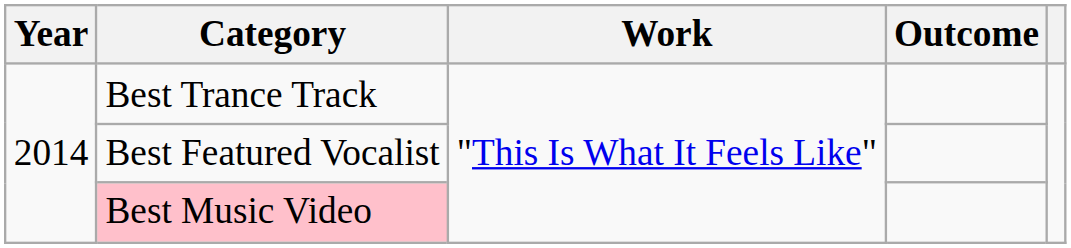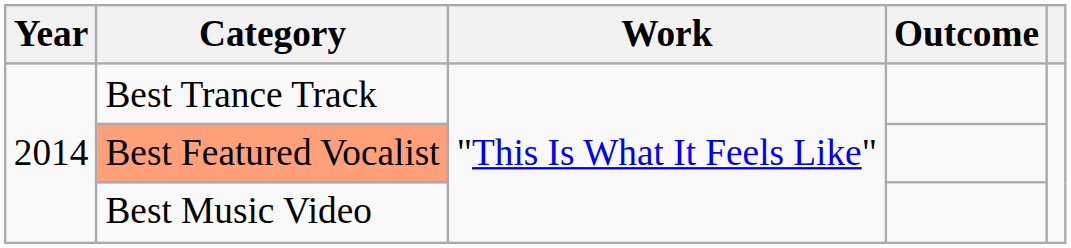(273, 152) no background -> (273, 152) lightsalmon background
(239, 211) pink background -> (239, 211) no background
